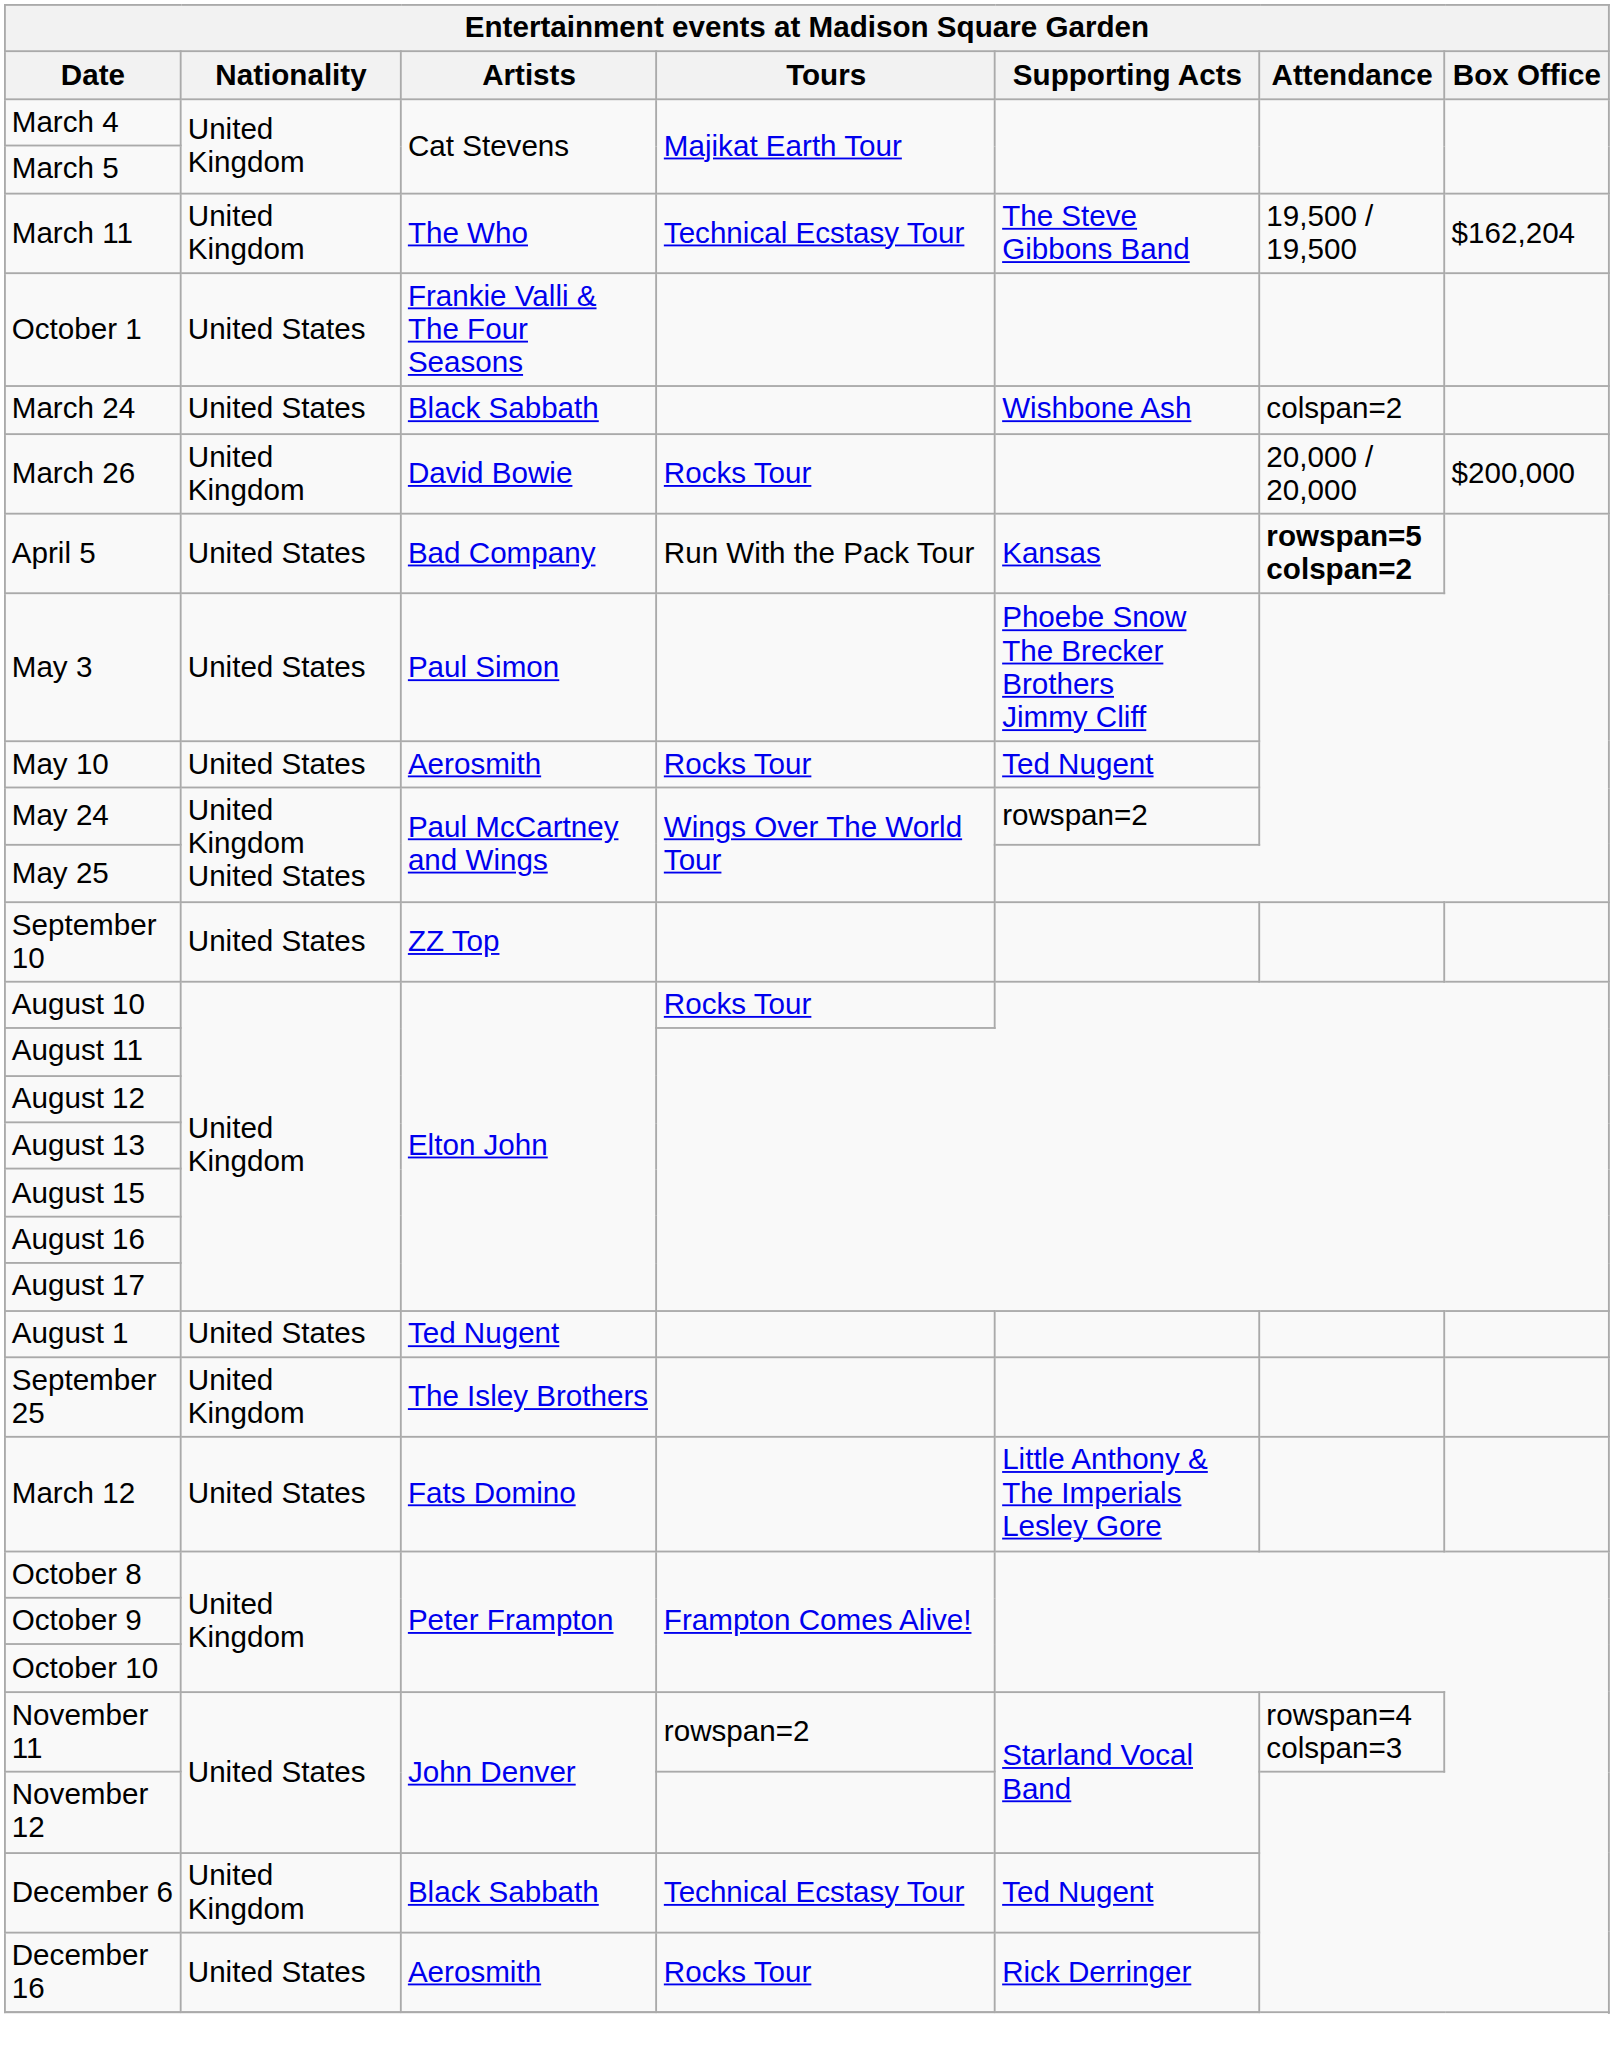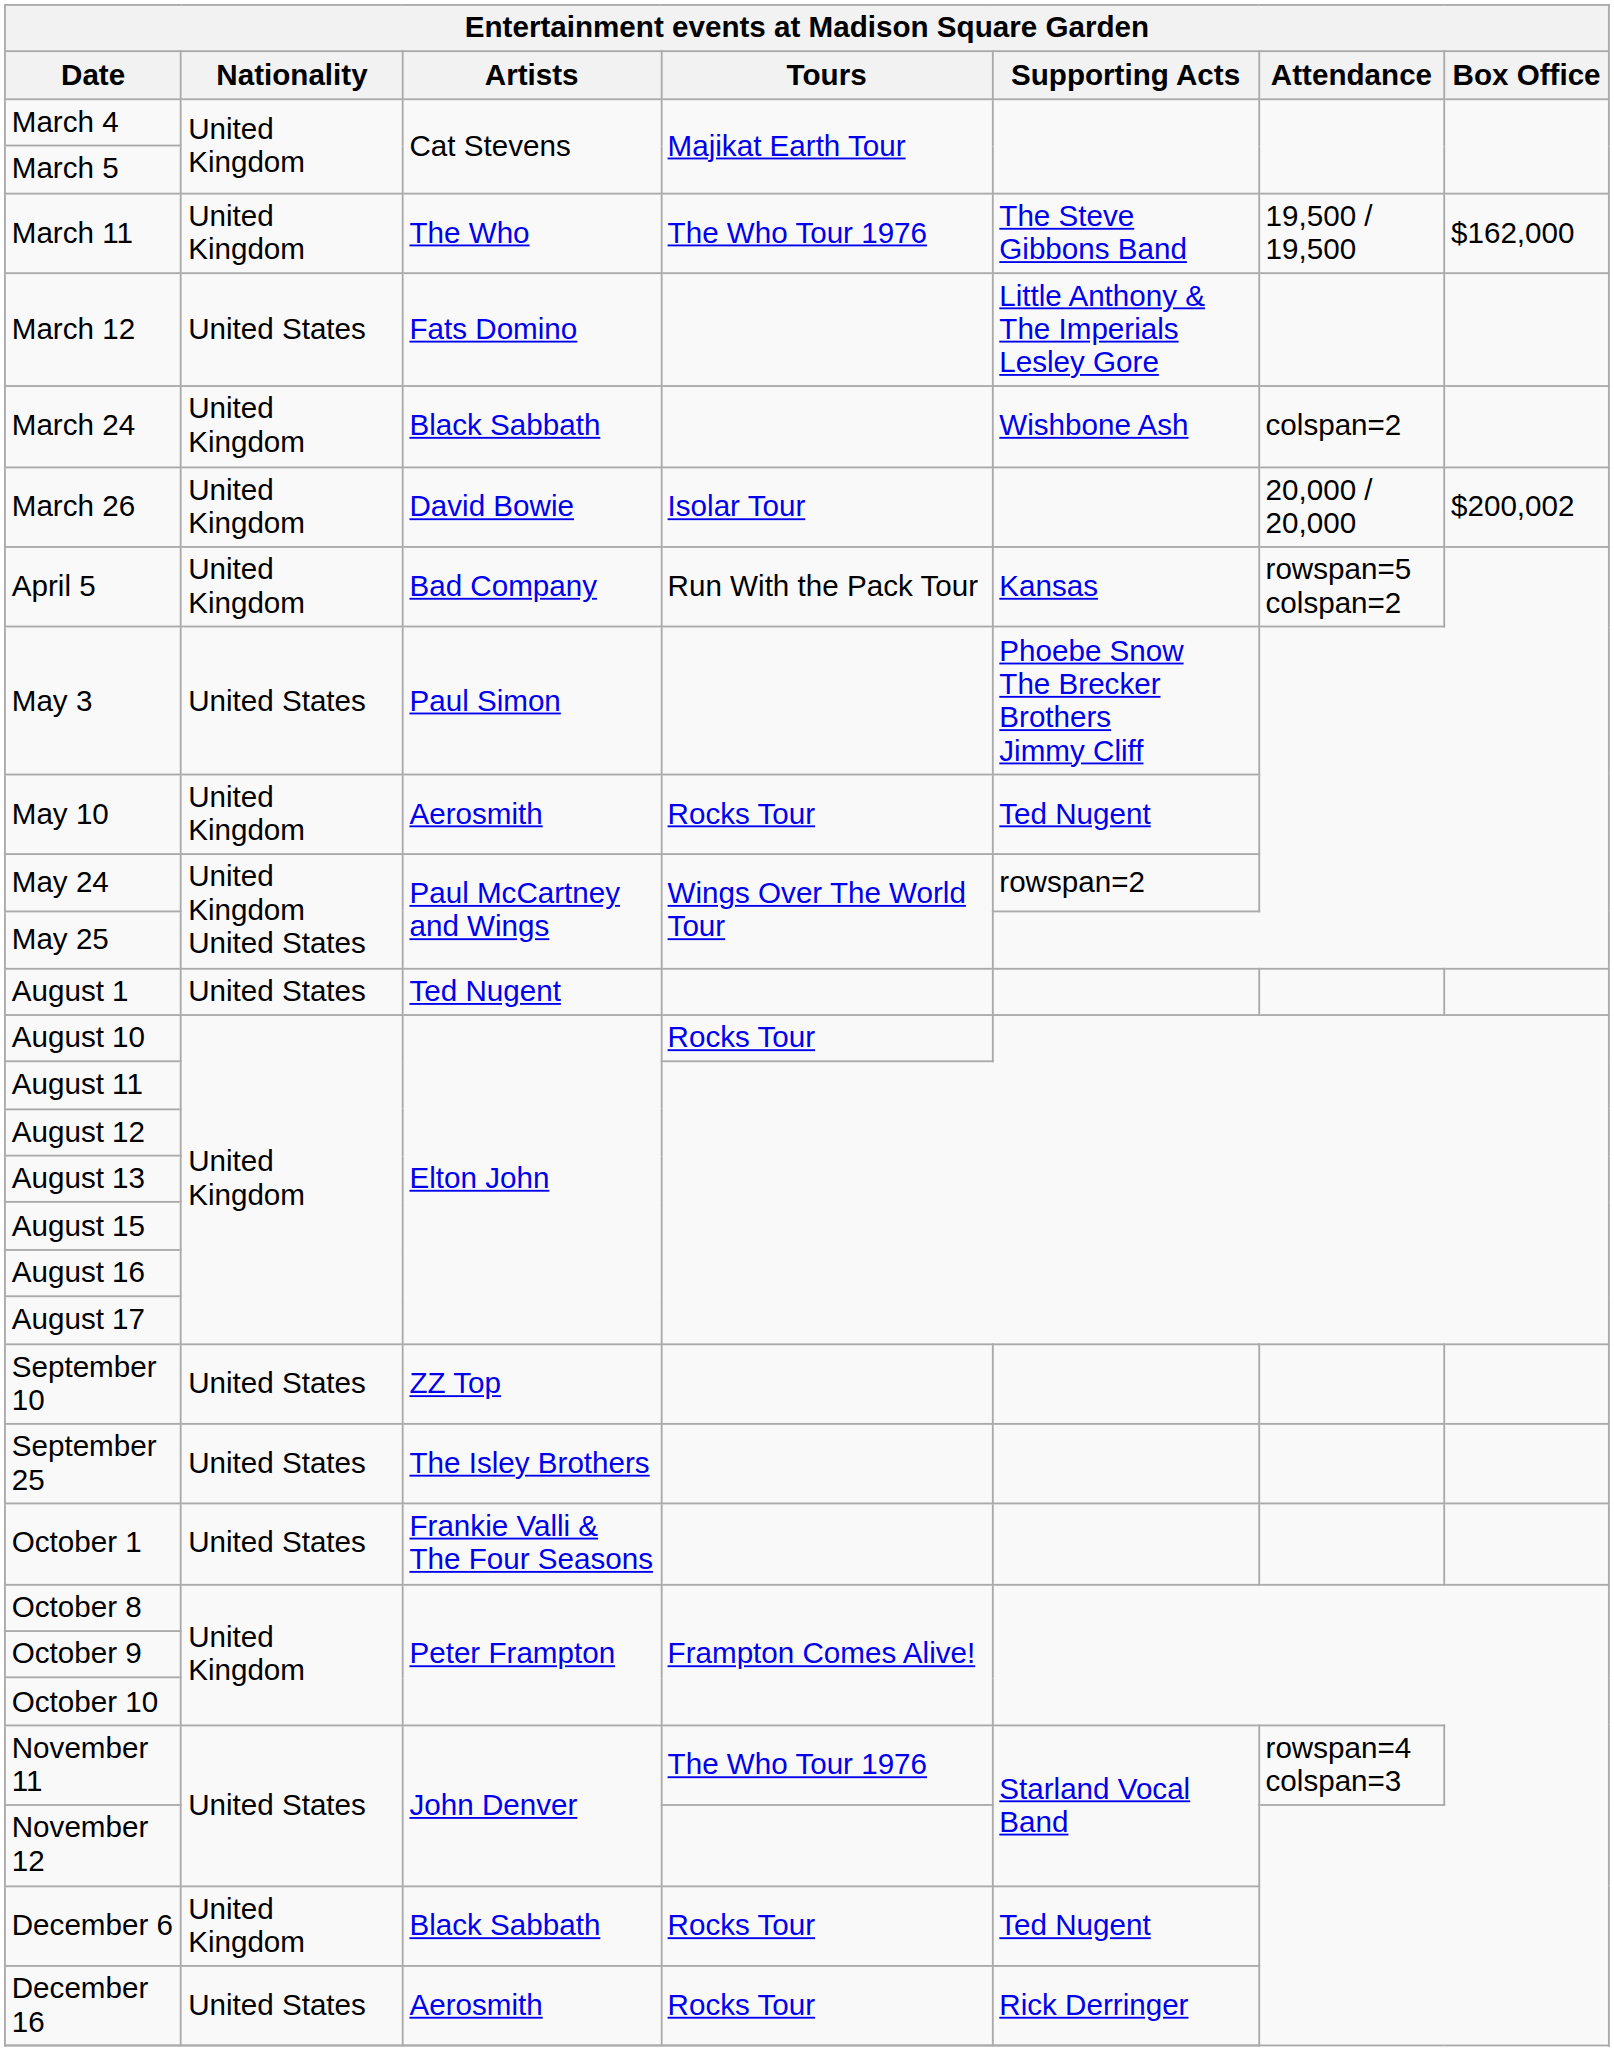(814, 232) Technical Ecstasy Tour -> (797, 232) The Who Tour 1976
(1513, 232) $162,204 -> (1513, 232) $162,000
rows swapped: (73, 1493) <-> (77, 329)
(277, 409) United States -> (247, 426) United Kingdom
(738, 473) Rocks Tour -> (736, 506) Isolar Tour
(1513, 473) $200,000 -> (1513, 506) $200,002
(277, 553) United States -> (247, 586) United Kingdom
(1344, 553) bold -> (1338, 586) normal
(277, 763) United States -> (247, 813) United Kingdom
rows swapped: (70, 1333) <-> (84, 940)
(246, 1396) United Kingdom -> (277, 1463) United States
(737, 1731) rowspan=2 -> (797, 1764) The Who Tour 1976
(814, 1891) Technical Ecstasy Tour -> (741, 1925) Rocks Tour
